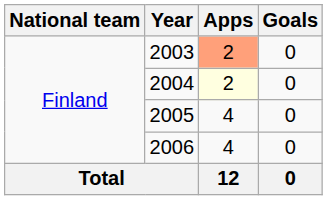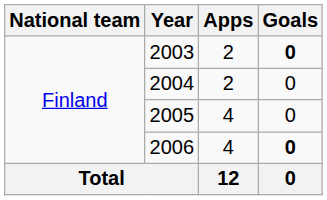(228, 52) lightsalmon background -> (228, 52) no background
(290, 52) normal -> (290, 52) bold
(228, 83) lightyellow background -> (228, 83) no background
(290, 147) normal -> (290, 147) bold
